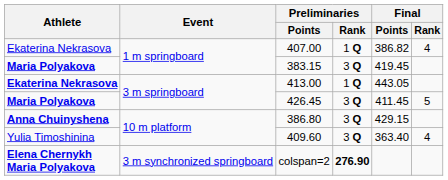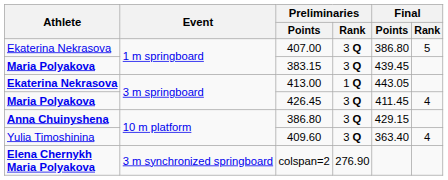(352, 48) 1 Q -> (352, 48) 3 Q
(392, 48) 386.82 -> (392, 48) 386.80
(427, 48) 4 -> (427, 48) 5
(392, 66) 419.45 -> (392, 66) 439.45
(427, 101) 5 -> (427, 101) 4
(352, 161) bold -> (352, 161) normal
